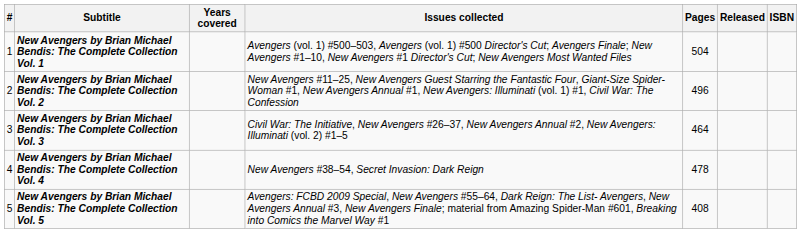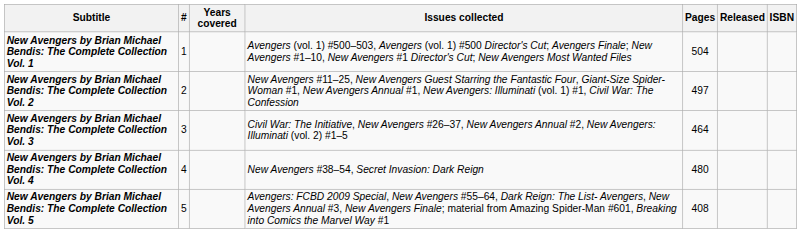columns swapped: (10, 18) <-> (102, 18)
(700, 91) 496 -> (700, 91) 497
(700, 169) 478 -> (700, 169) 480
